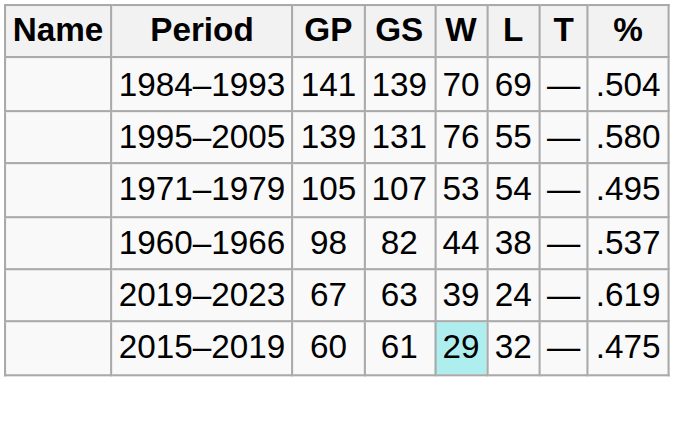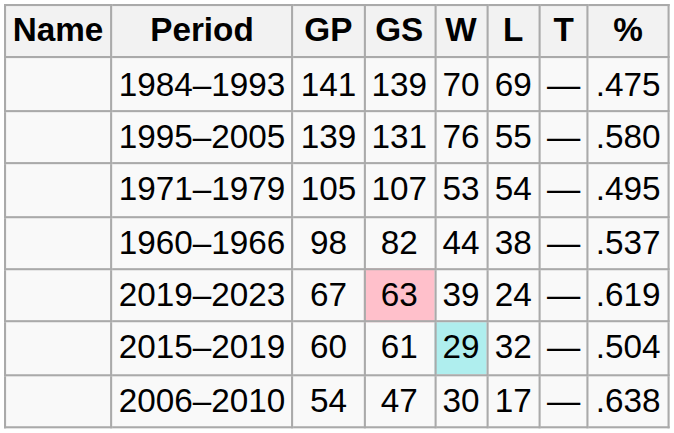(628, 83) .504 -> (628, 83) .475
(399, 294) no background -> (399, 294) pink background
(628, 347) .475 -> (628, 347) .504
+ row: (202, 400)
